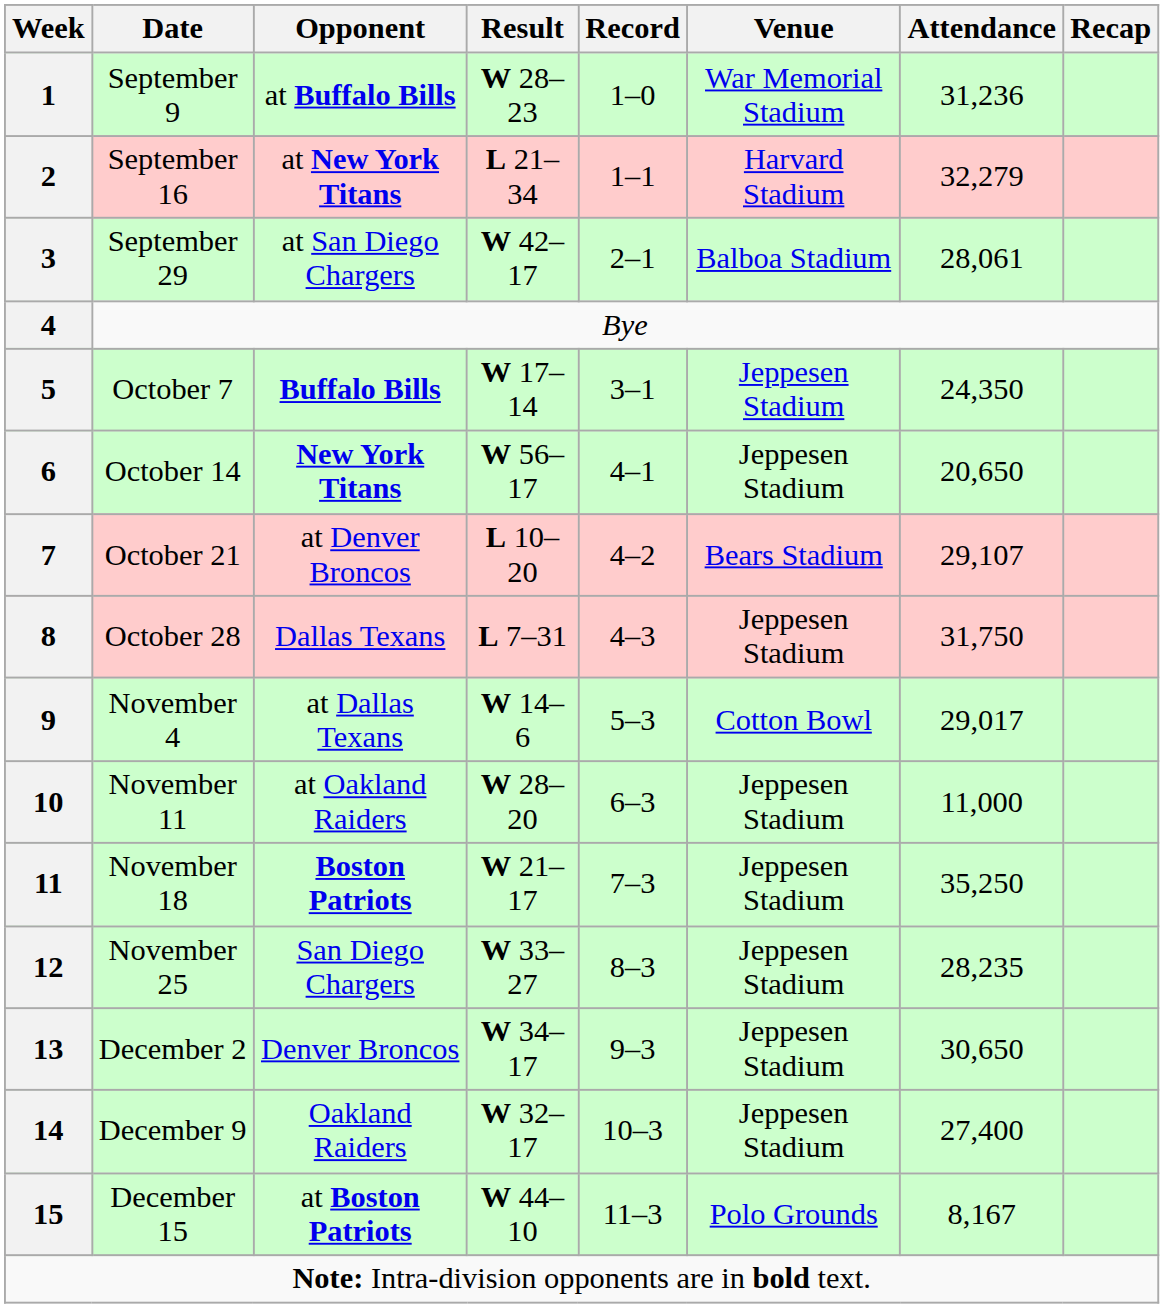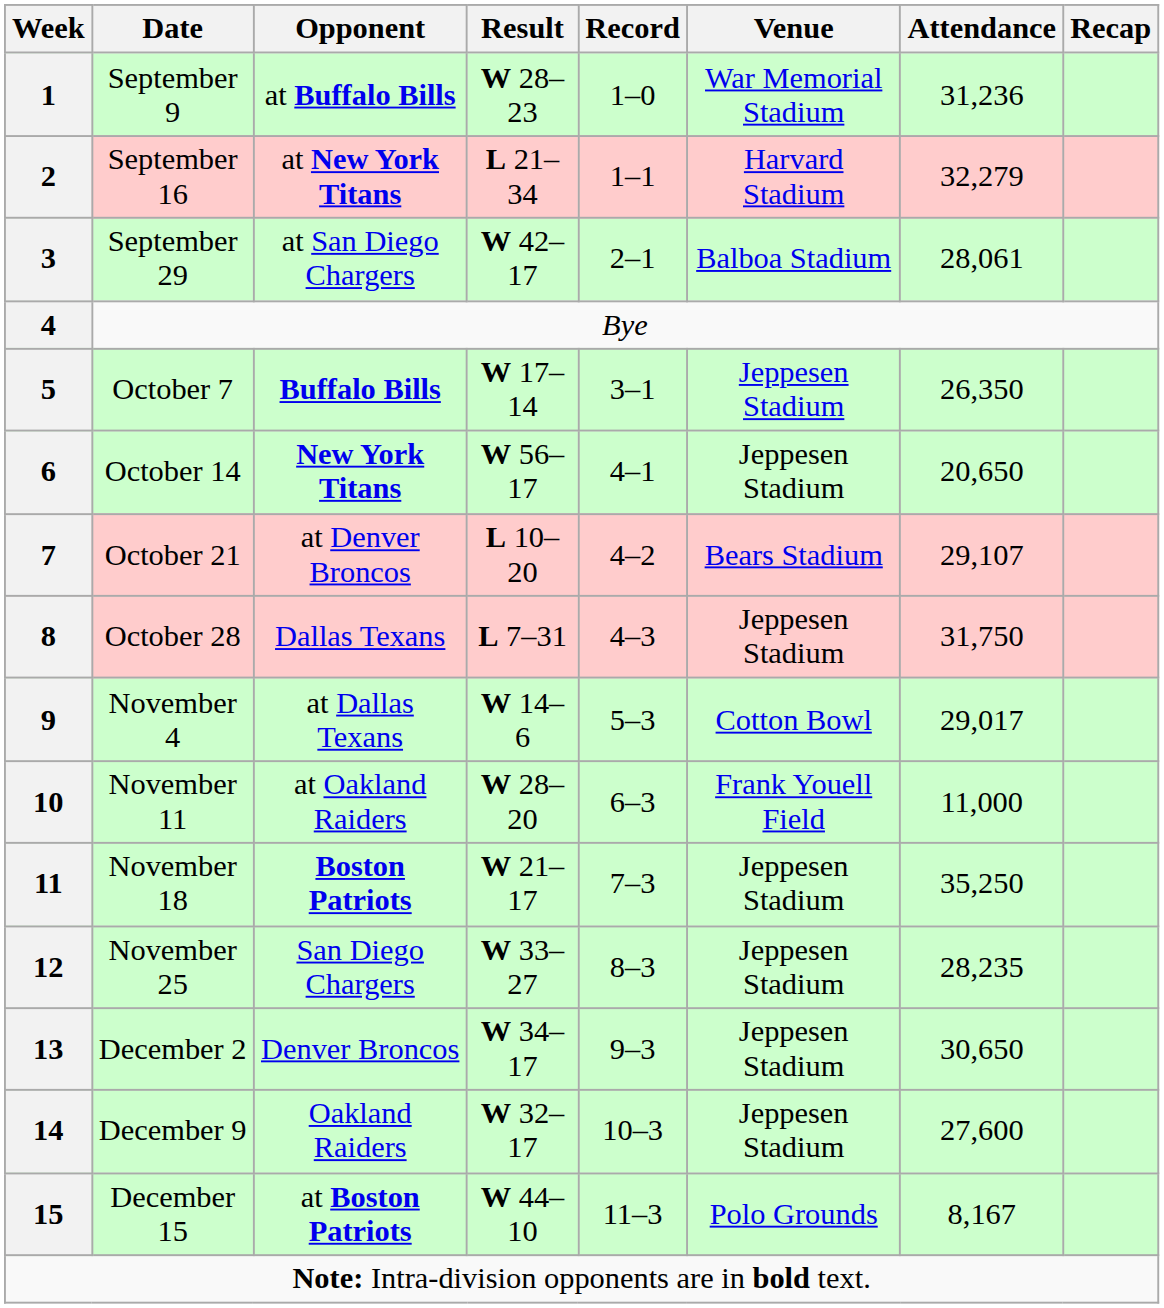(982, 389) 24,350 -> (982, 389) 26,350
(794, 801) Jeppesen Stadium -> (794, 801) Frank Youell Field
(982, 1131) 27,400 -> (982, 1131) 27,600
